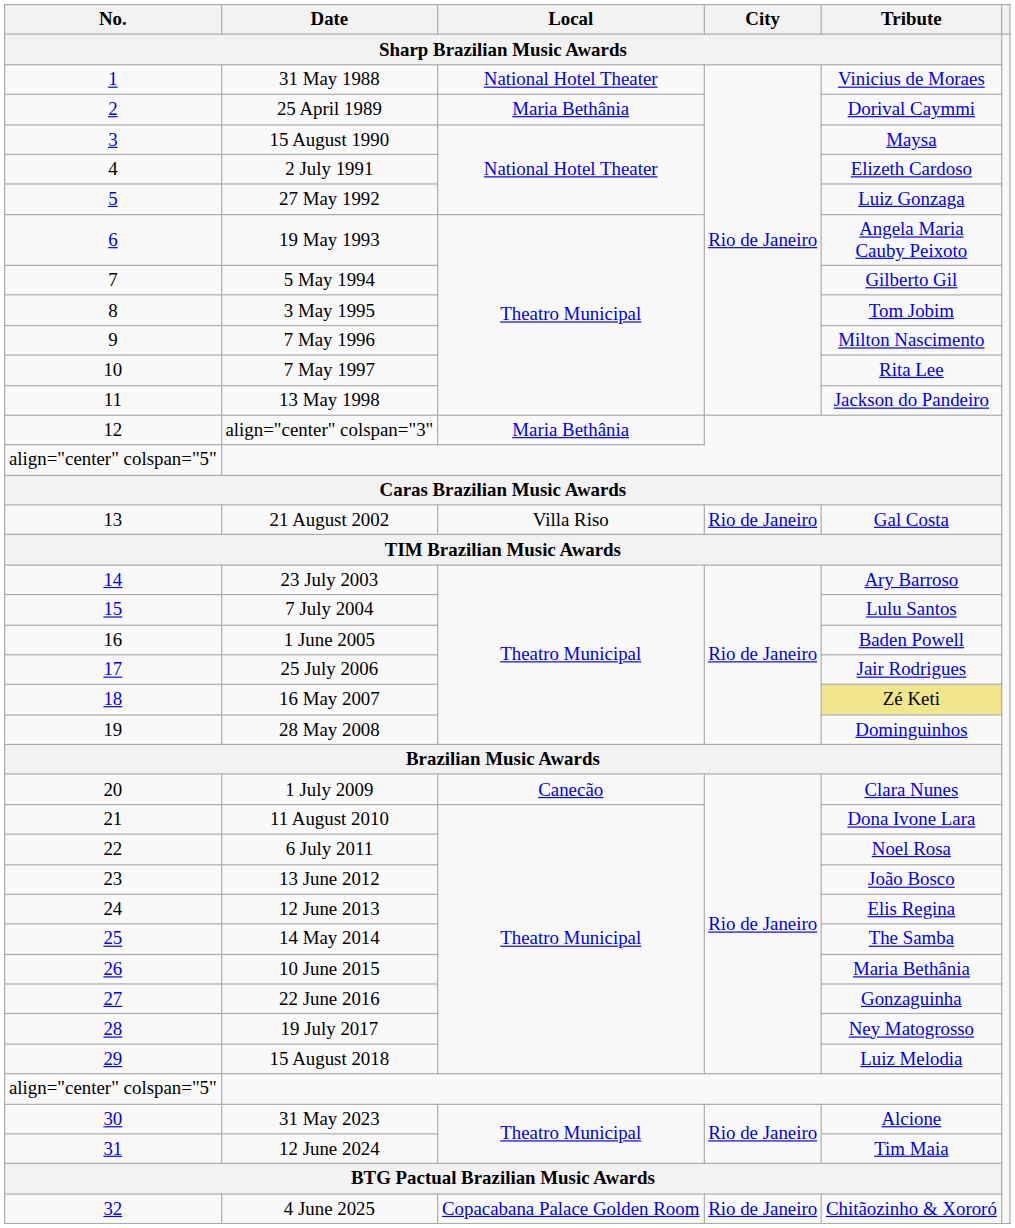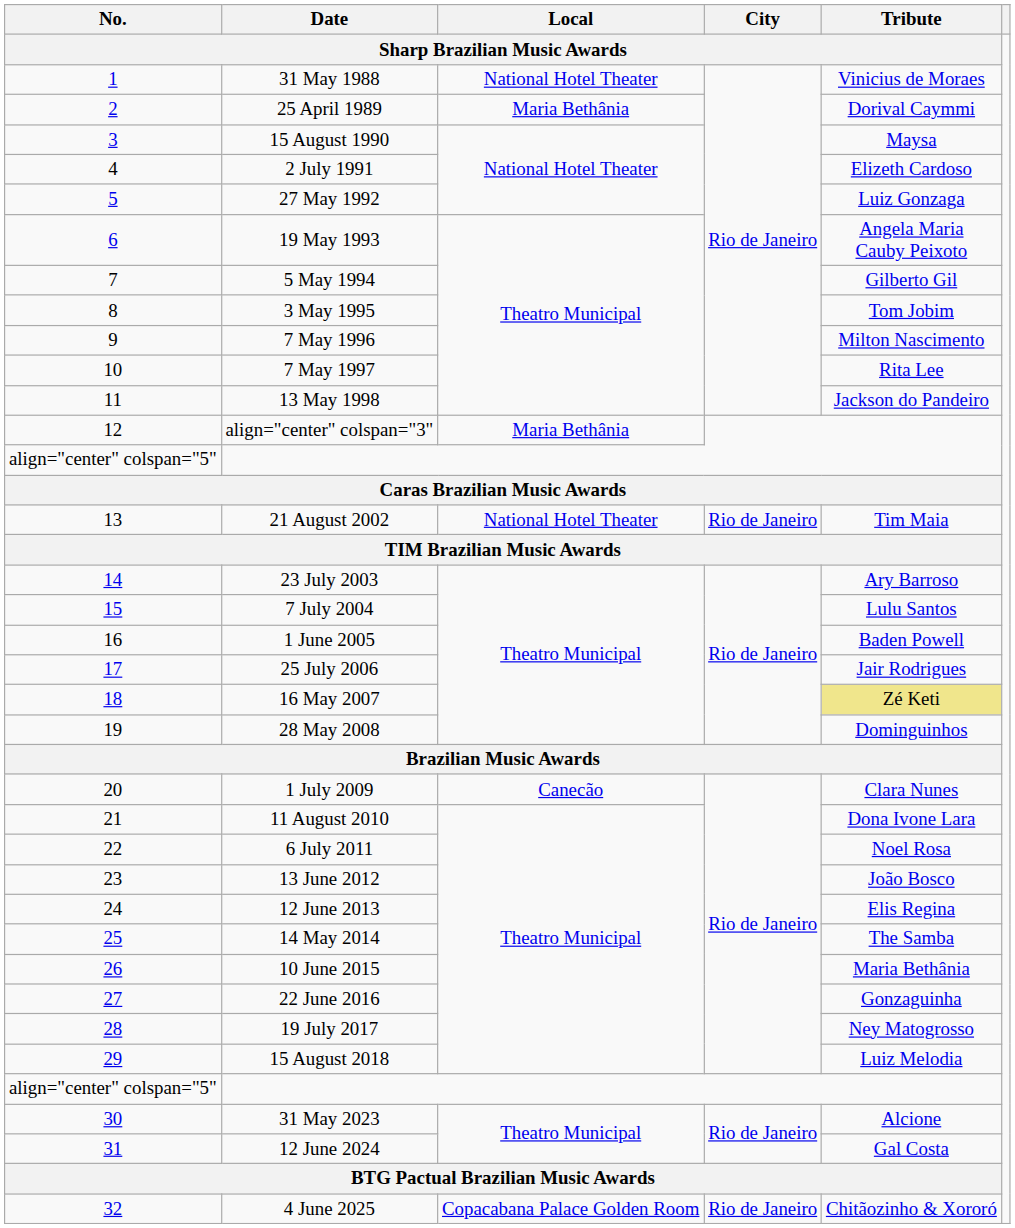(571, 519) Villa Riso -> (571, 519) National Hotel Theater
(911, 519) Gal Costa -> (911, 519) Tim Maia
(911, 1148) Tim Maia -> (911, 1148) Gal Costa
